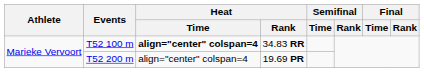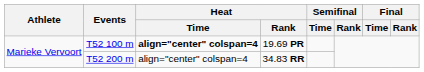(283, 43) 34.83 RR -> (283, 43) 19.69 PR
(283, 59) 19.69 PR -> (283, 59) 34.83 RR
